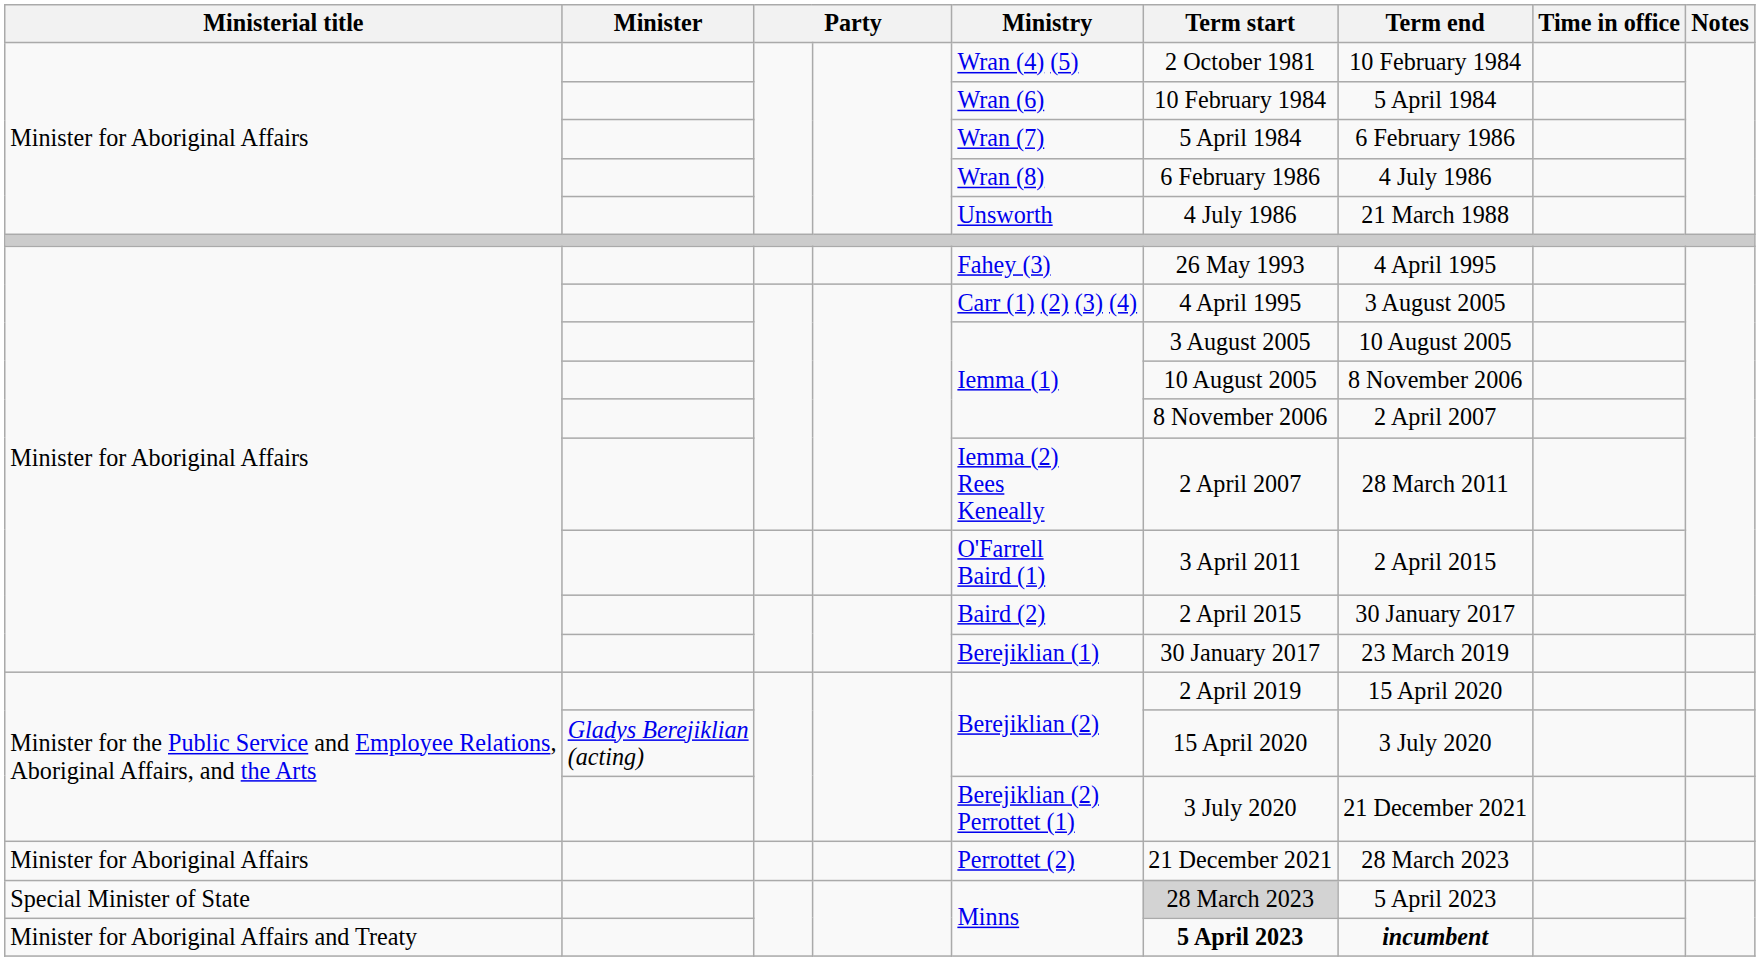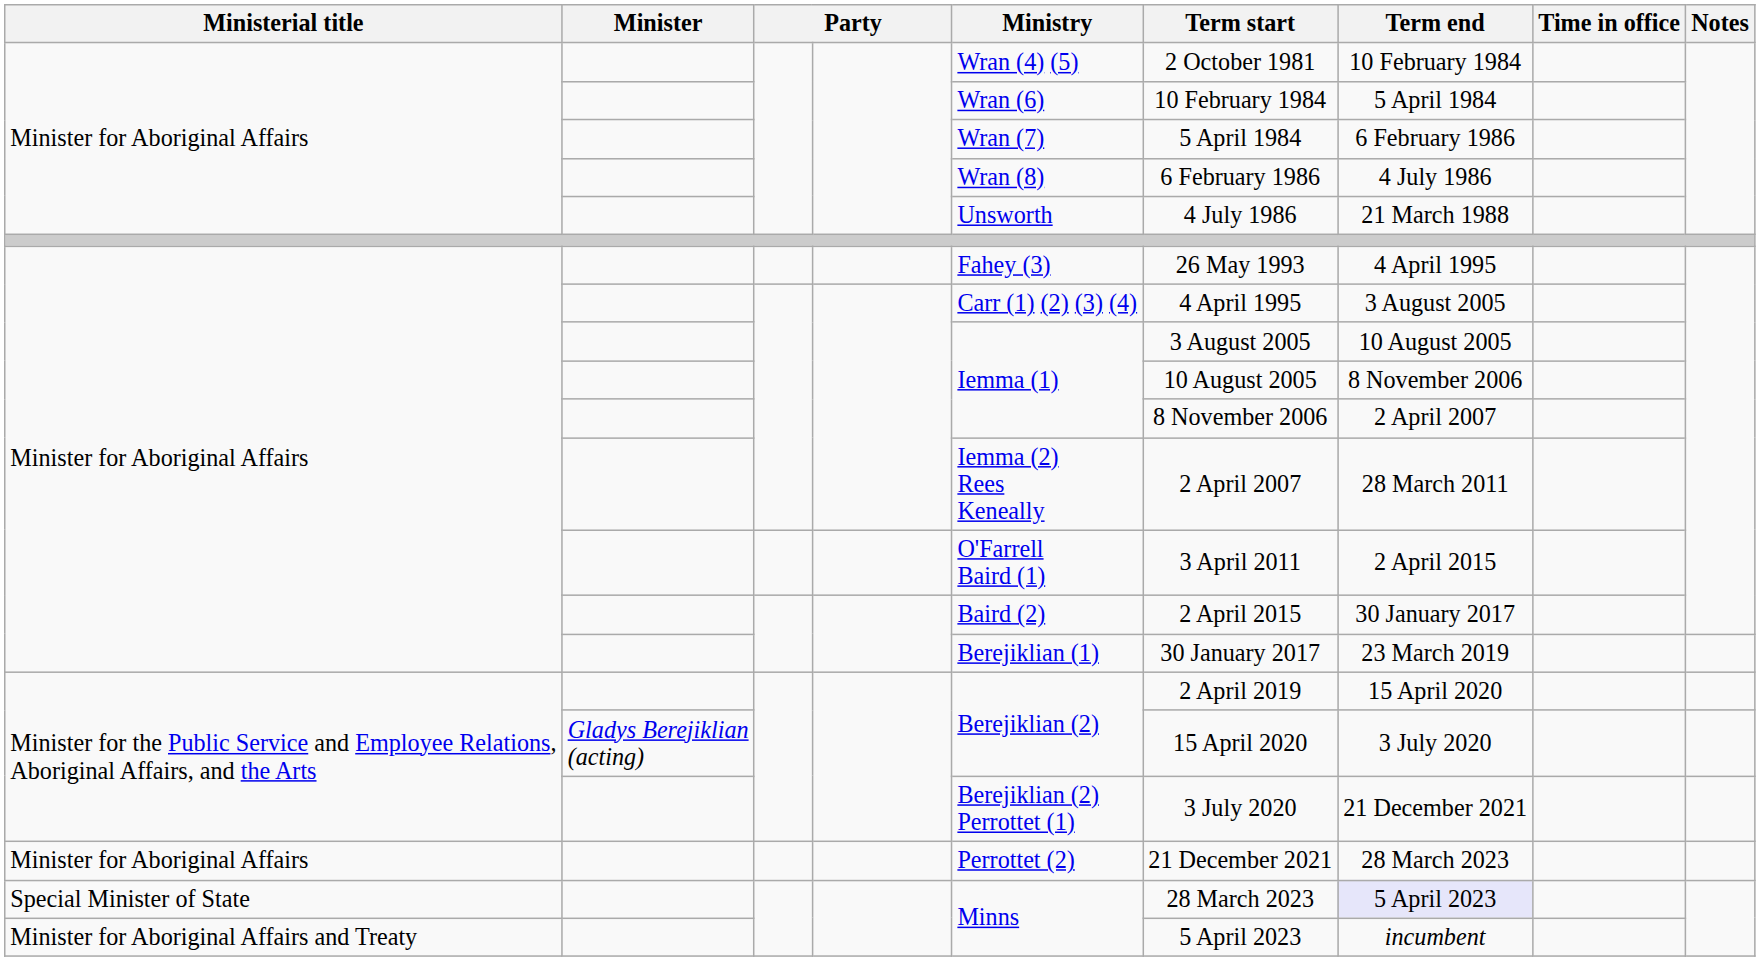(1240, 898) lightgrey background -> (1240, 898) no background
(1435, 898) no background -> (1435, 898) lavender background
(1240, 937) bold -> (1240, 937) normal
(1435, 937) bold -> (1435, 937) normal
